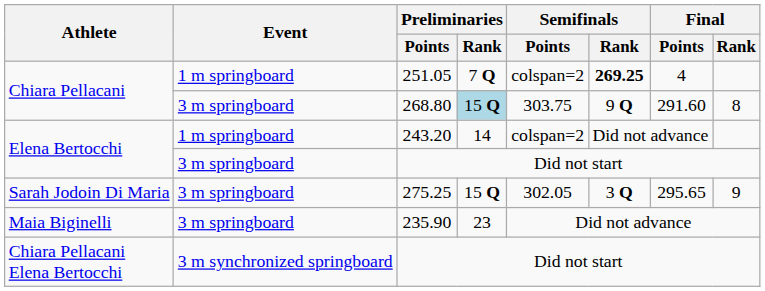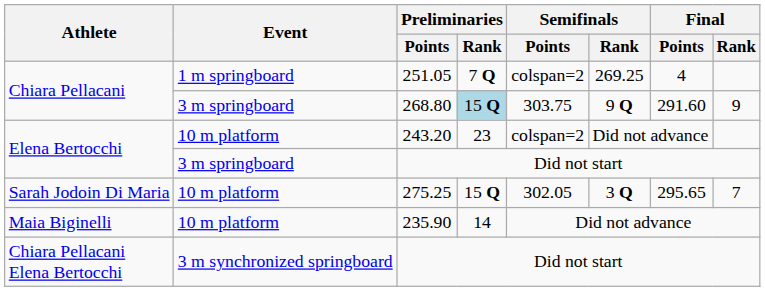(619, 76) bold -> (619, 76) normal
(736, 105) 8 -> (736, 105) 9
(236, 134) 1 m springboard -> (228, 134) 10 m platform
(482, 134) 14 -> (482, 134) 23
(236, 193) 3 m springboard -> (228, 193) 10 m platform
(736, 193) 9 -> (736, 193) 7
(236, 222) 3 m springboard -> (228, 222) 10 m platform
(482, 222) 23 -> (482, 222) 14
